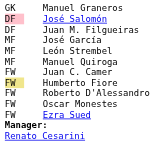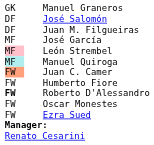(10, 19) pink background -> (10, 19) no background
(10, 51) no background -> (10, 51) pink background
(10, 62) no background -> (10, 62) paleturquoise background
(10, 72) no background -> (10, 72) lightsalmon background
(10, 83) khaki background -> (10, 83) no background
(10, 93) normal -> (10, 93) bold
